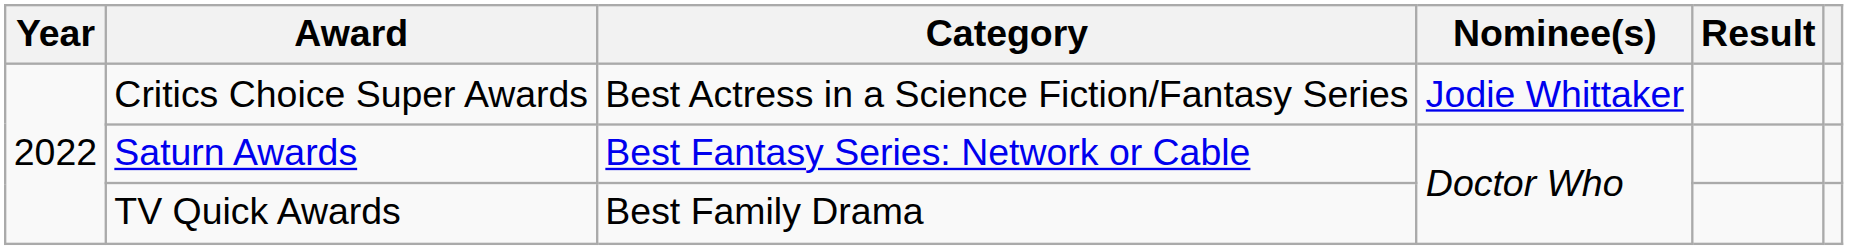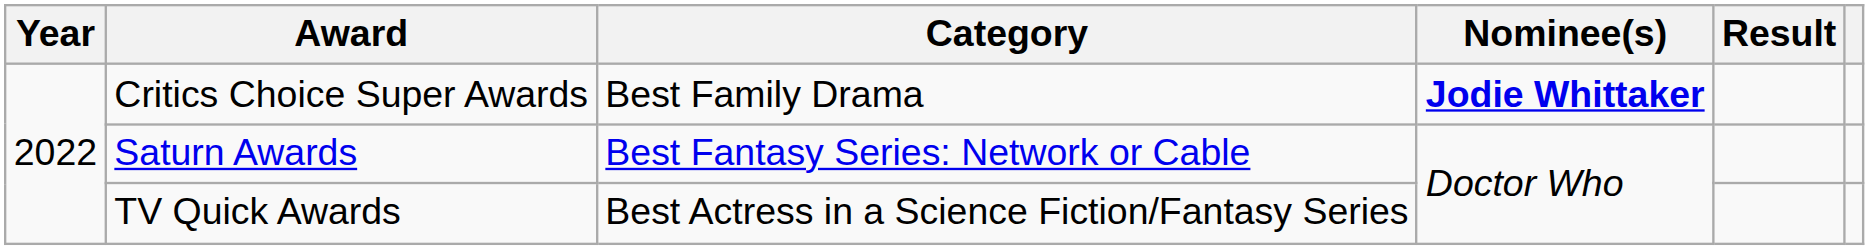(1007, 93) Best Actress in a Science Fiction/Fantasy Series -> (764, 93) Best Family Drama
(1555, 93) normal -> (1565, 93) bold
(764, 212) Best Family Drama -> (1007, 212) Best Actress in a Science Fiction/Fantasy Series
